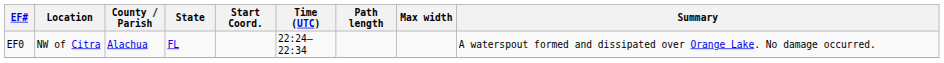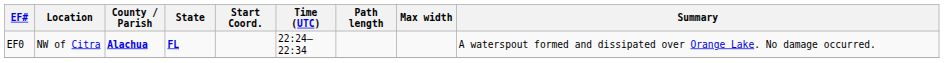(127, 45) normal -> (127, 45) bold
(173, 45) normal -> (173, 45) bold
